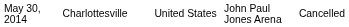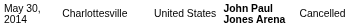(253, 14) normal -> (254, 14) bold
